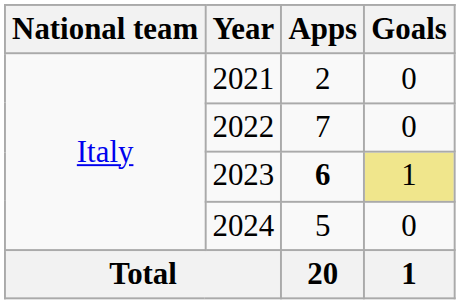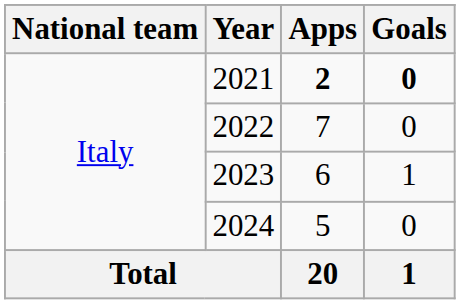(323, 77) normal -> (323, 77) bold
(409, 77) normal -> (409, 77) bold
(323, 175) bold -> (323, 175) normal
(409, 175) khaki background -> (409, 175) no background
